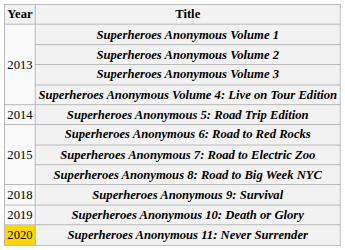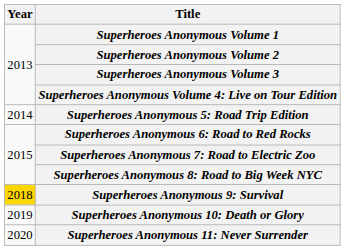(20, 194) no background -> (20, 194) gold background
(20, 235) gold background -> (20, 235) no background
